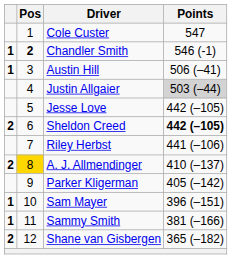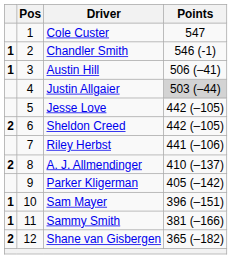(30, 51) bold -> (30, 51) normal
(195, 127) bold -> (195, 127) normal
(30, 164) gold background -> (30, 164) no background
